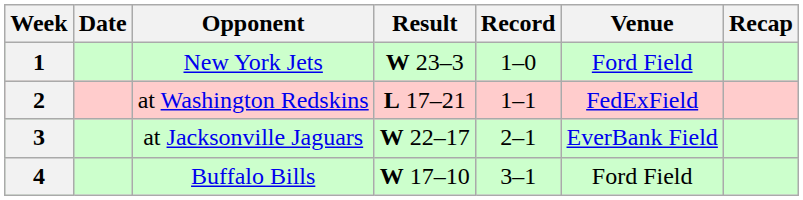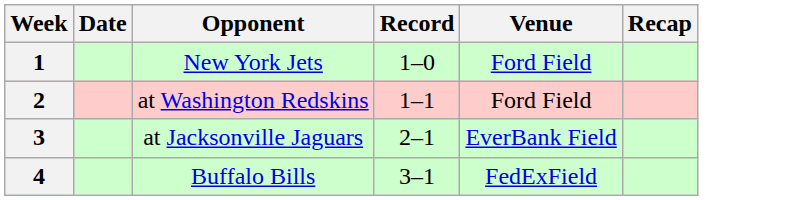- column: (425, 23)
(642, 99) FedExField -> (541, 99) Ford Field
(642, 175) Ford Field -> (541, 175) FedExField
